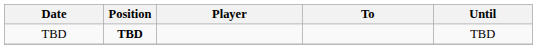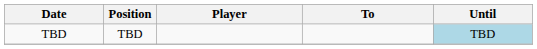(130, 34) bold -> (130, 34) normal
(483, 34) no background -> (483, 34) lightblue background
